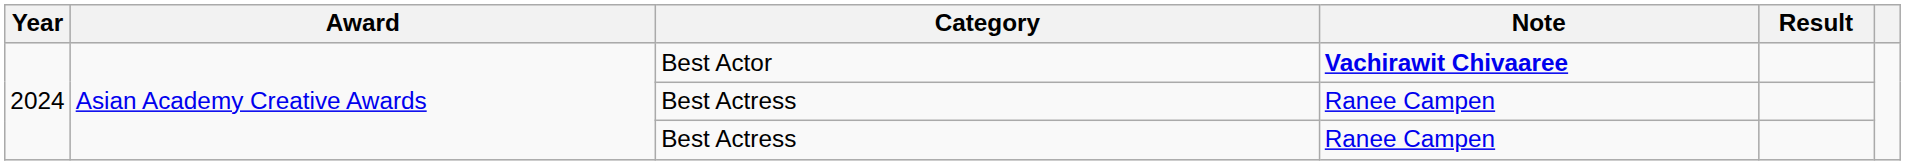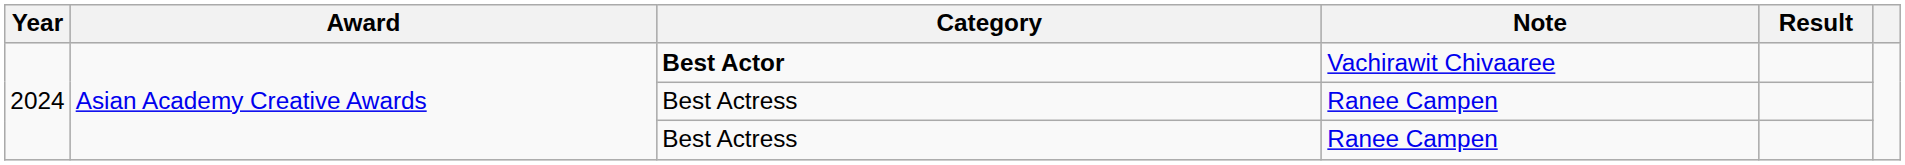(717, 62) normal -> (723, 62) bold
(1446, 62) bold -> (1441, 62) normal
